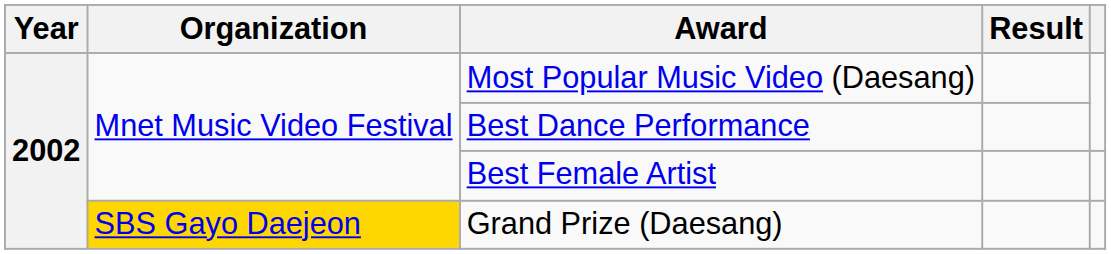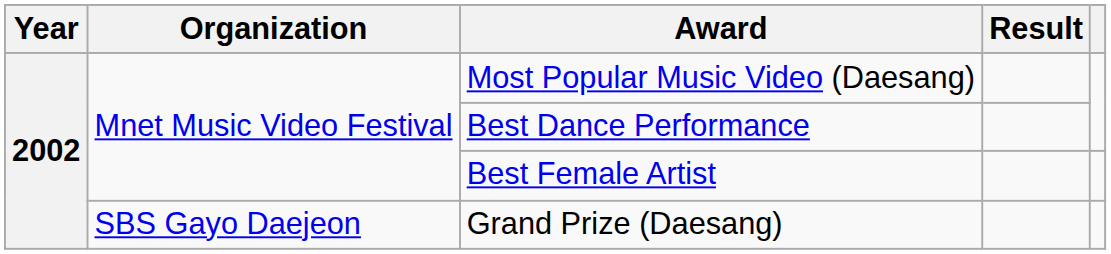(228, 223) gold background -> (228, 223) no background
